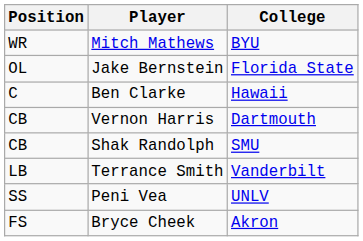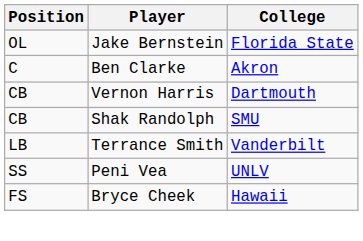- row: (153, 43)
(259, 94) Hawaii -> (255, 69) Akron
(255, 223) Akron -> (259, 197) Hawaii
